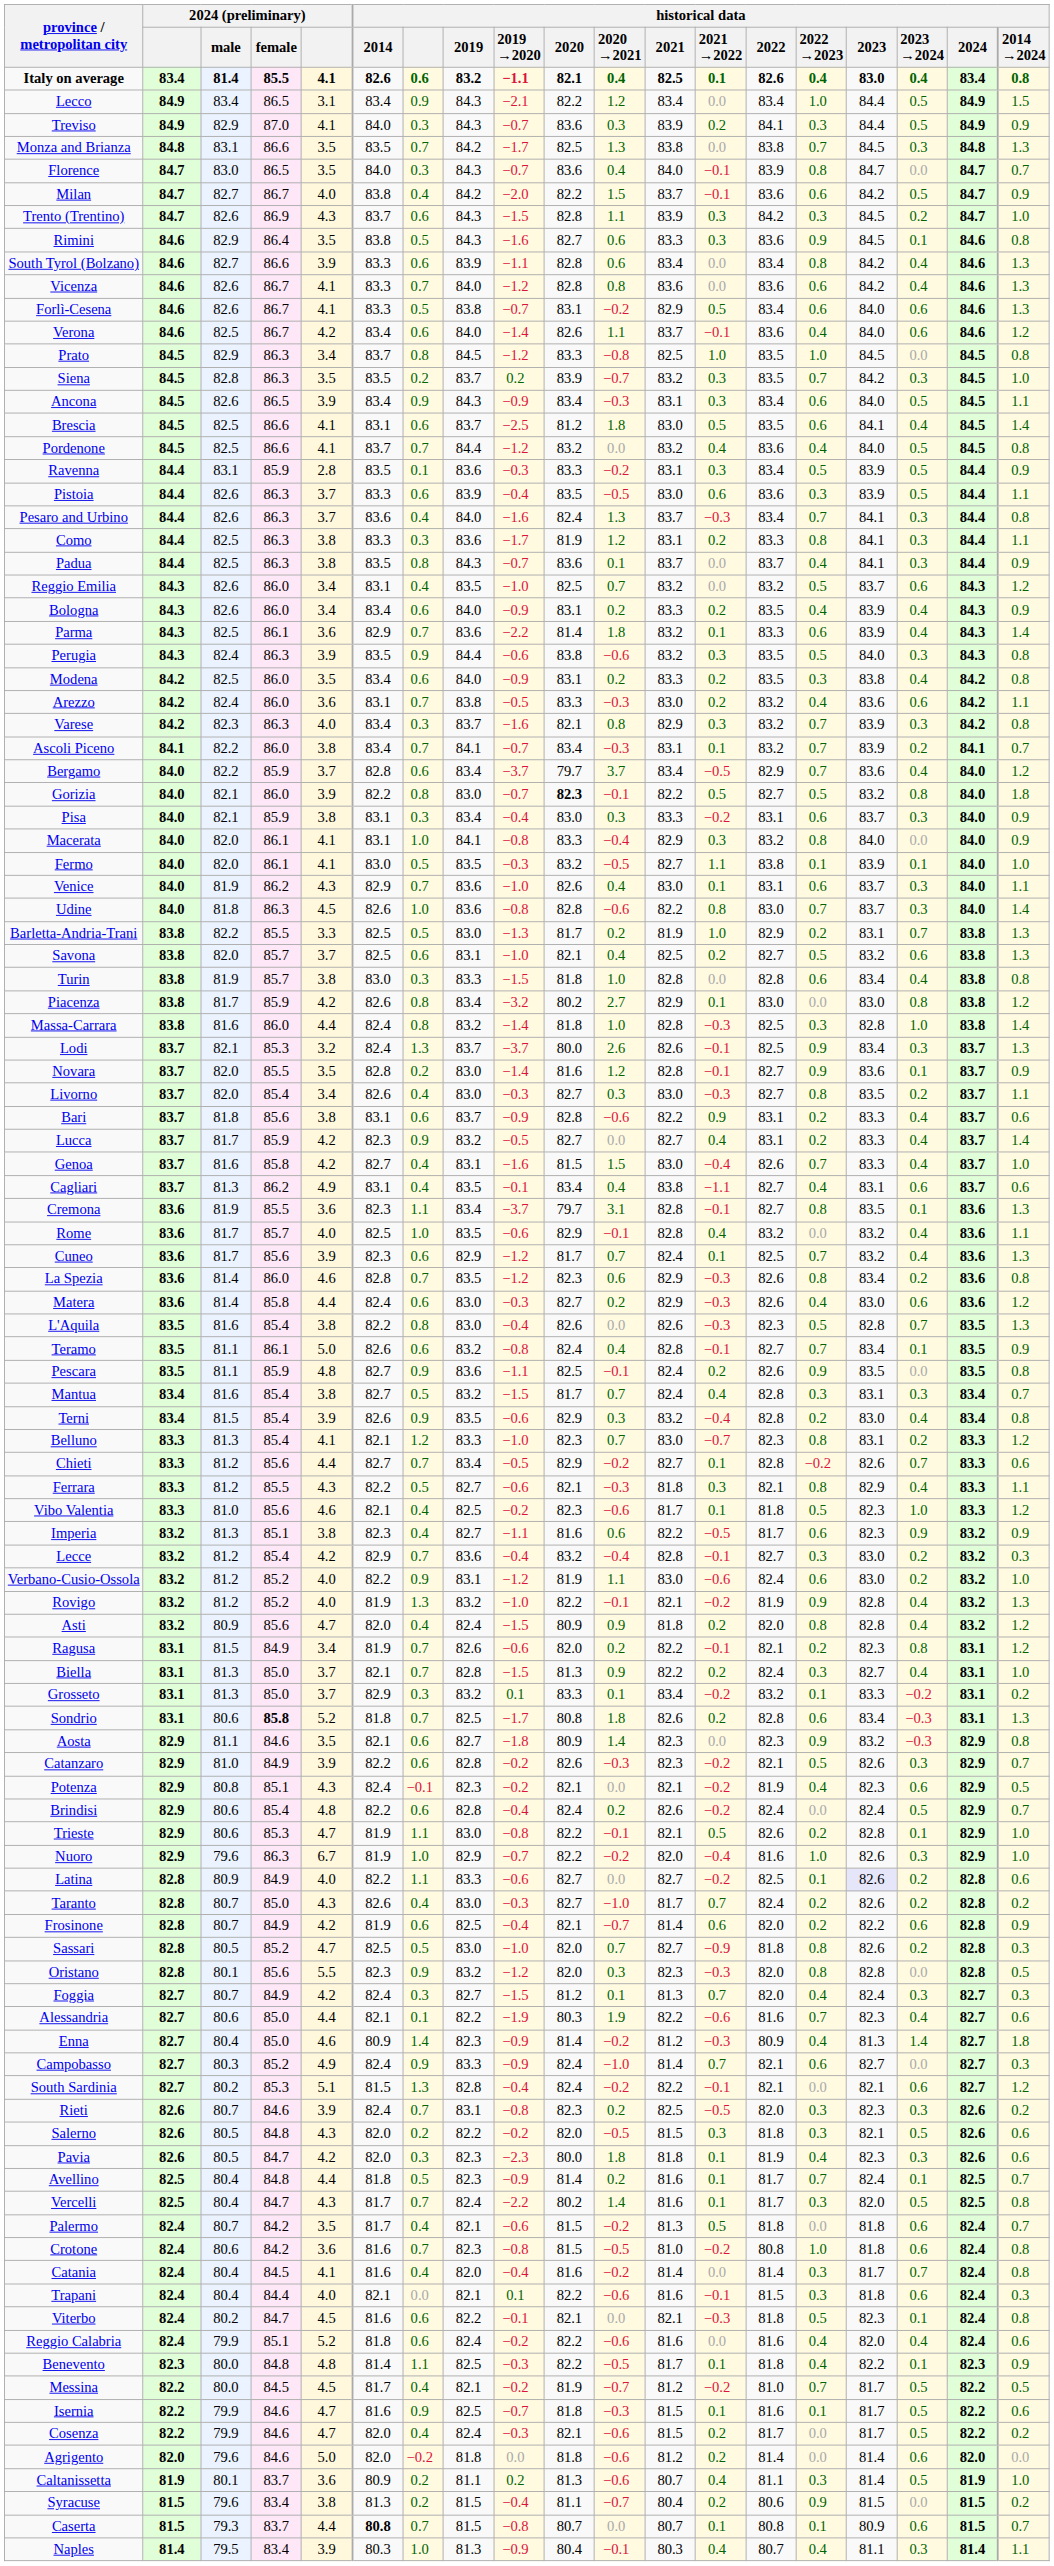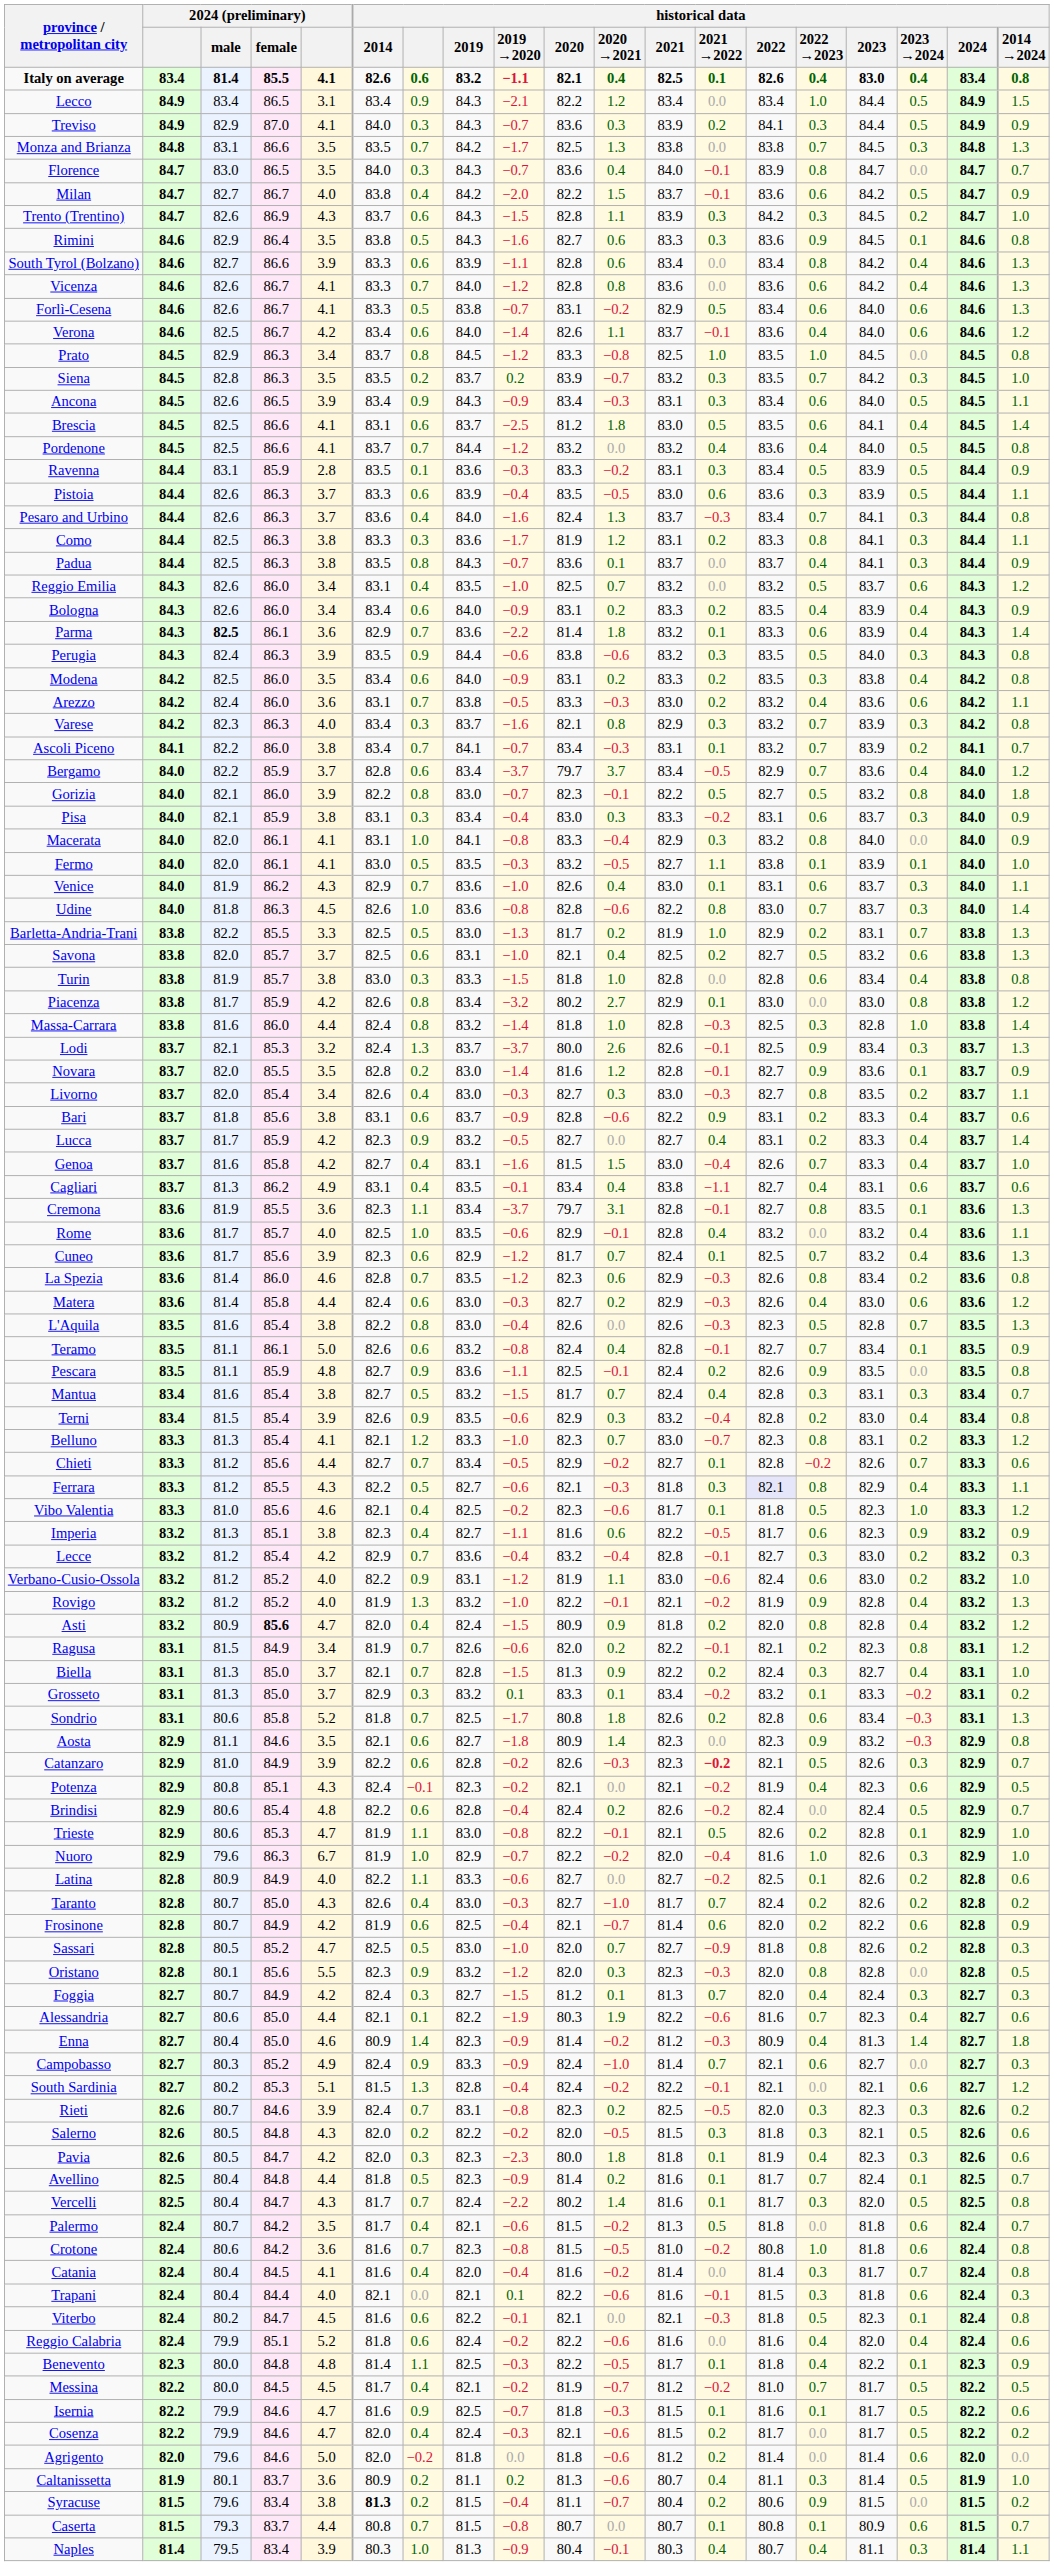(226, 632) normal -> (226, 632) bold
(569, 794) bold -> (569, 794) normal
(771, 1487) no background -> (771, 1487) lavender background
(276, 1625) normal -> (276, 1625) bold
(276, 1718) bold -> (276, 1718) normal
(717, 1764) normal -> (717, 1764) bold
(872, 1879) lavender background -> (872, 1879) no background
(378, 2503) normal -> (378, 2503) bold
(378, 2526) bold -> (378, 2526) normal
